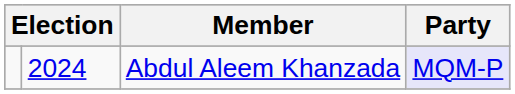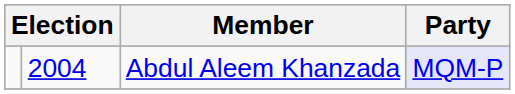(57, 67) 2024 -> (57, 67) 2004
